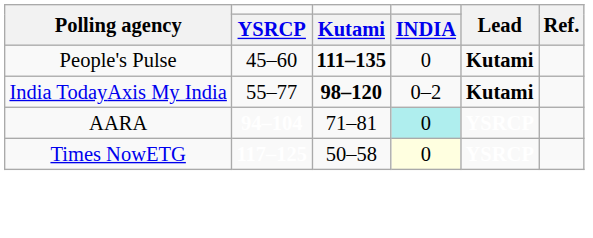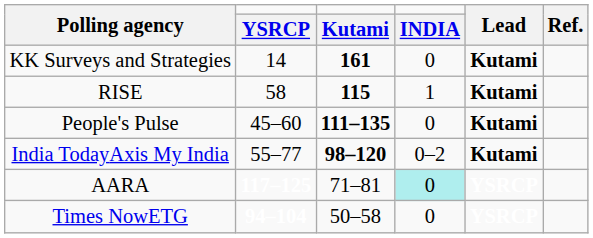+ row: (120, 60)
+ row: (120, 92)
(272, 123) 94–104 -> (276, 185) 117–125
(272, 154) 117–125 -> (276, 216) 94–104
(426, 154) lightyellow background -> (430, 216) no background
